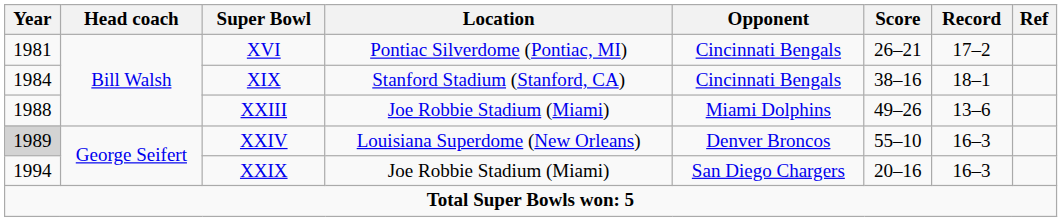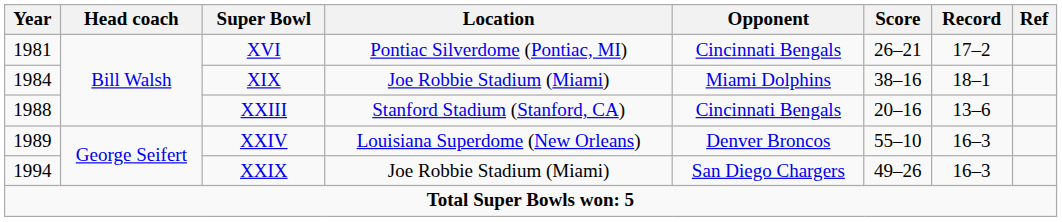(499, 79) Stanford Stadium (Stanford, CA) -> (499, 79) Joe Robbie Stadium (Miami)
(768, 79) Cincinnati Bengals -> (768, 79) Miami Dolphins
(499, 110) Joe Robbie Stadium (Miami) -> (499, 110) Stanford Stadium (Stanford, CA)
(768, 110) Miami Dolphins -> (768, 110) Cincinnati Bengals
(898, 110) 49–26 -> (898, 110) 20–16
(32, 140) lightgrey background -> (32, 140) no background
(898, 170) 20–16 -> (898, 170) 49–26
